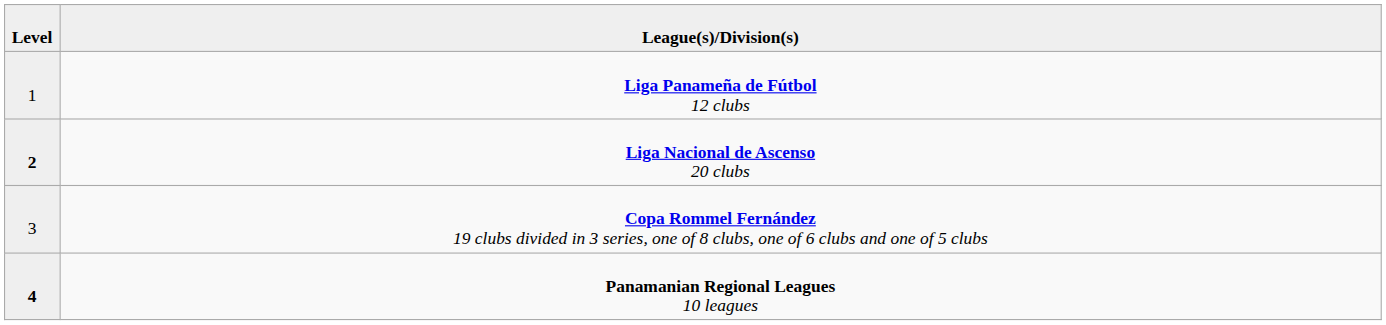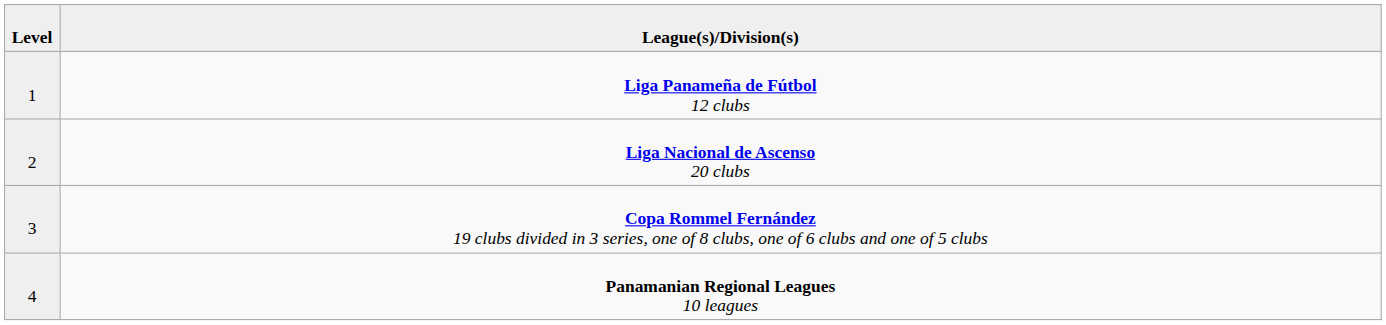(32, 161) bold -> (32, 161) normal
(32, 295) bold -> (32, 295) normal
